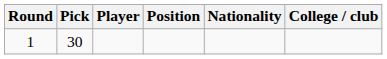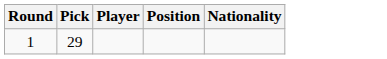- column: (334, 16)
(75, 41) 30 -> (75, 41) 29
